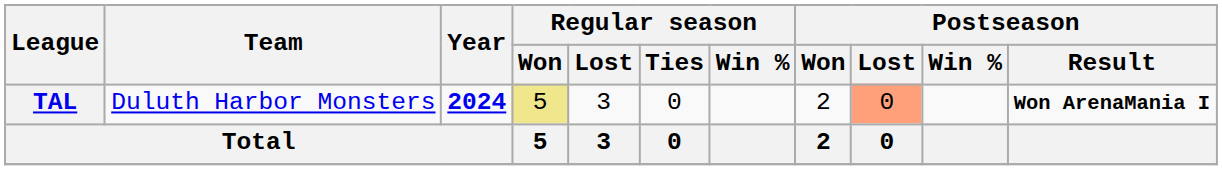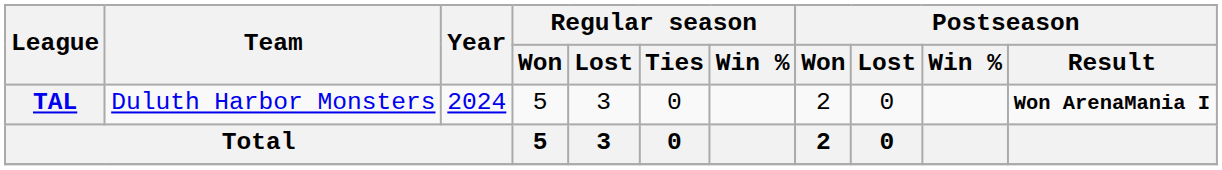(477, 105) bold -> (477, 105) normal
(540, 105) khaki background -> (540, 105) no background
(887, 105) lightsalmon background -> (887, 105) no background
